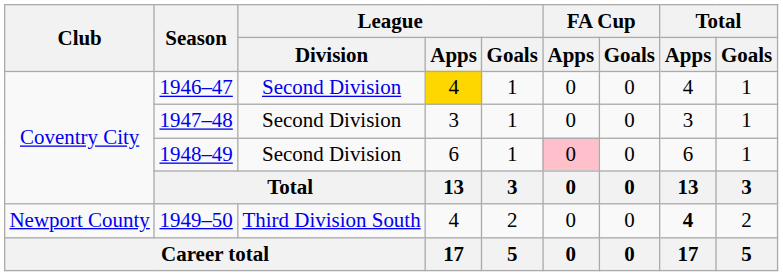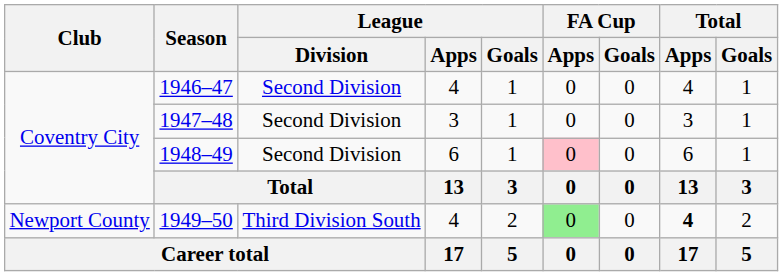(454, 87) gold background -> (454, 87) no background
(571, 220) no background -> (571, 220) lightgreen background
